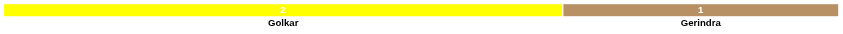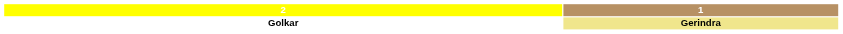(701, 23) no background -> (701, 23) khaki background
